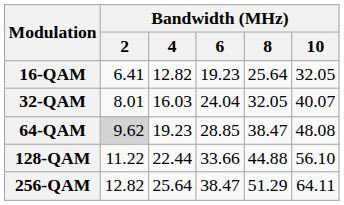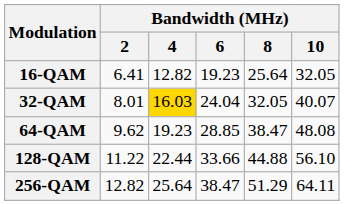(172, 102) no background -> (172, 102) gold background
(129, 130) lightgrey background -> (129, 130) no background
